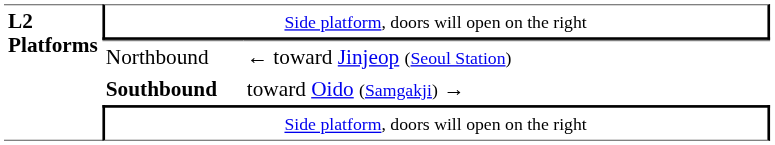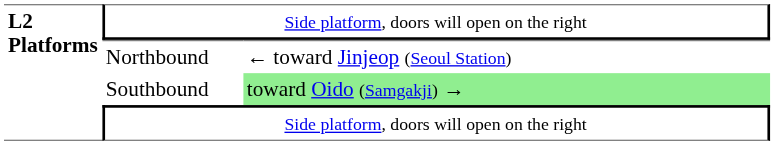(161, 88) bold -> (157, 88) normal
(356, 88) no background -> (356, 88) lightgreen background
